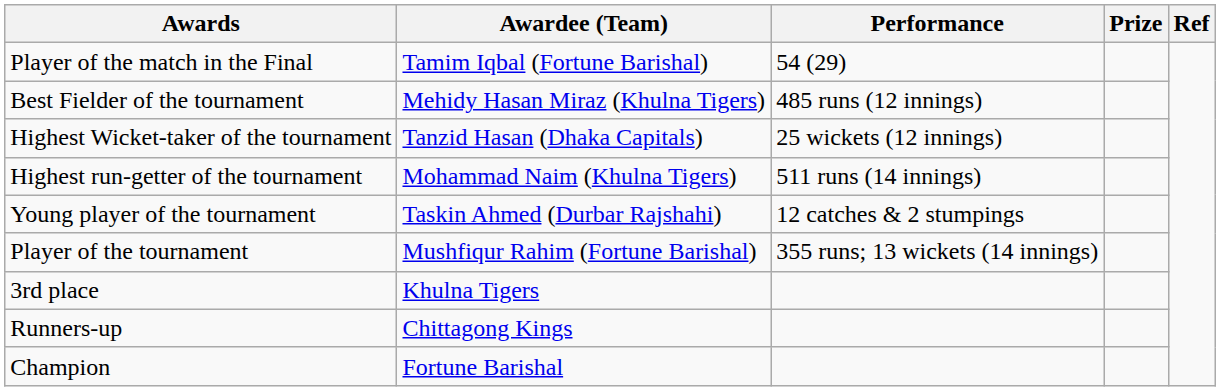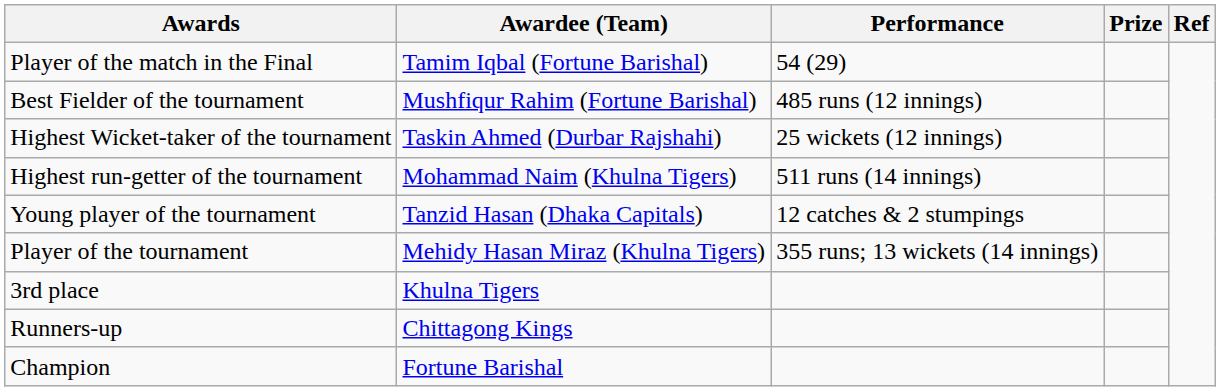(584, 99) Mehidy Hasan Miraz (Khulna Tigers) -> (579, 99) Mushfiqur Rahim (Fortune Barishal)
(553, 137) Tanzid Hasan (Dhaka Capitals) -> (562, 137) Taskin Ahmed (Durbar Rajshahi)
(562, 213) Taskin Ahmed (Durbar Rajshahi) -> (553, 213) Tanzid Hasan (Dhaka Capitals)
(579, 251) Mushfiqur Rahim (Fortune Barishal) -> (584, 251) Mehidy Hasan Miraz (Khulna Tigers)
